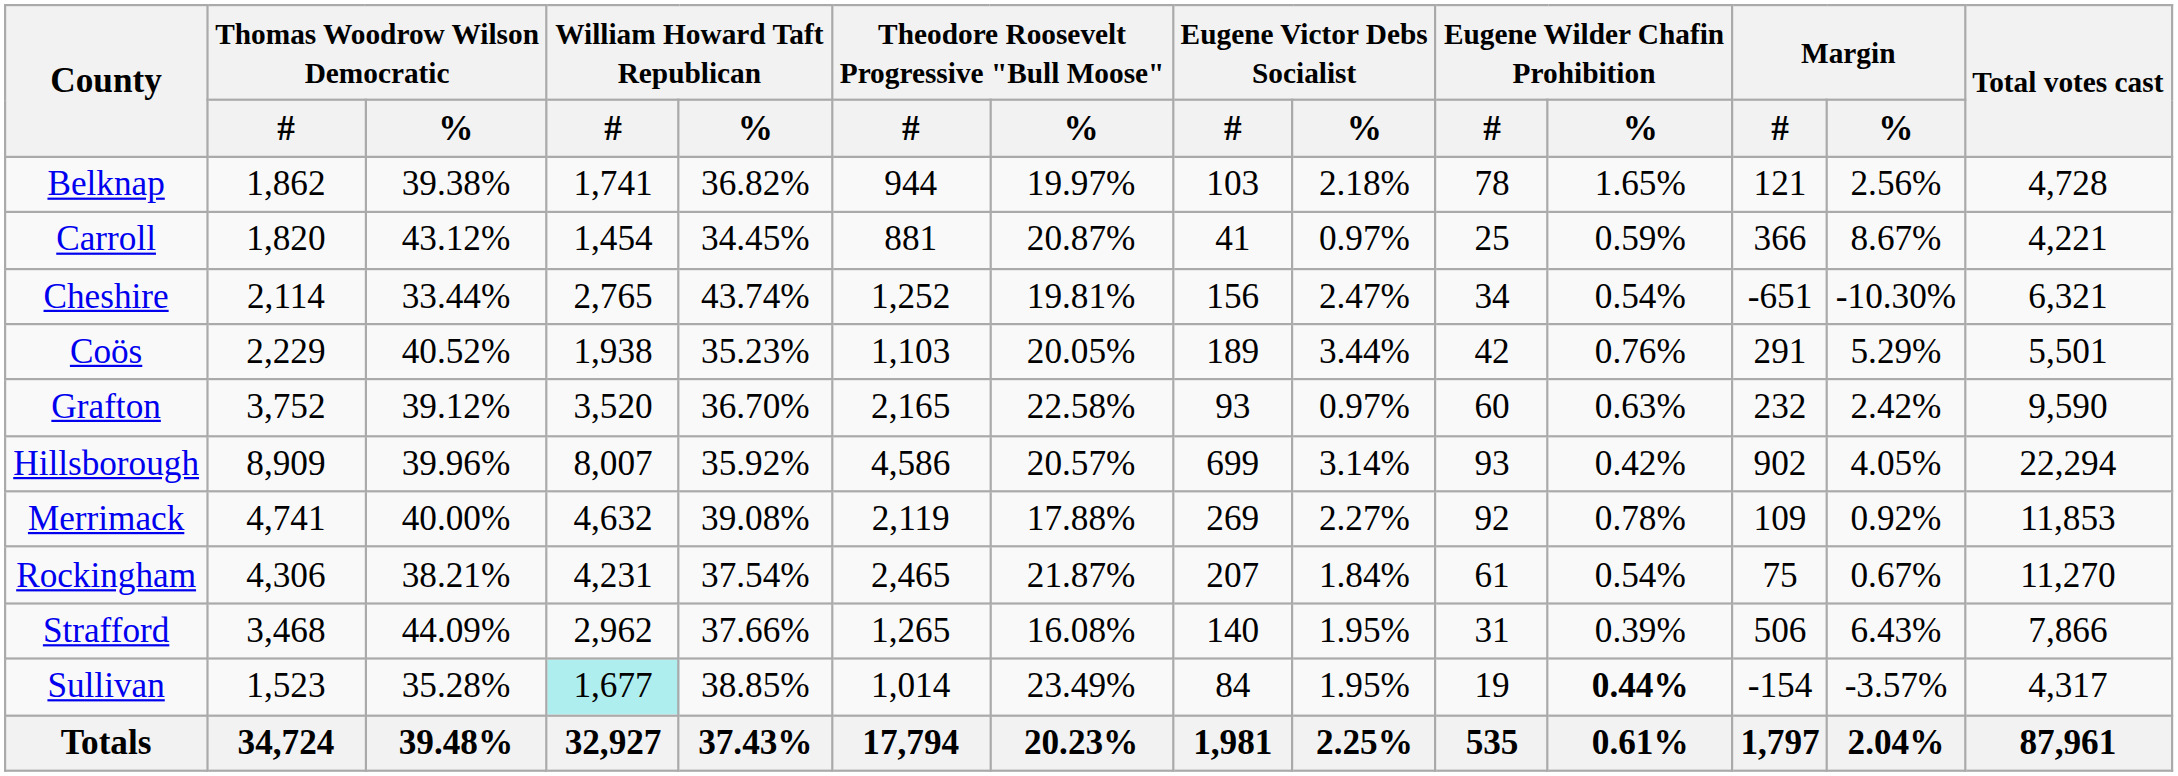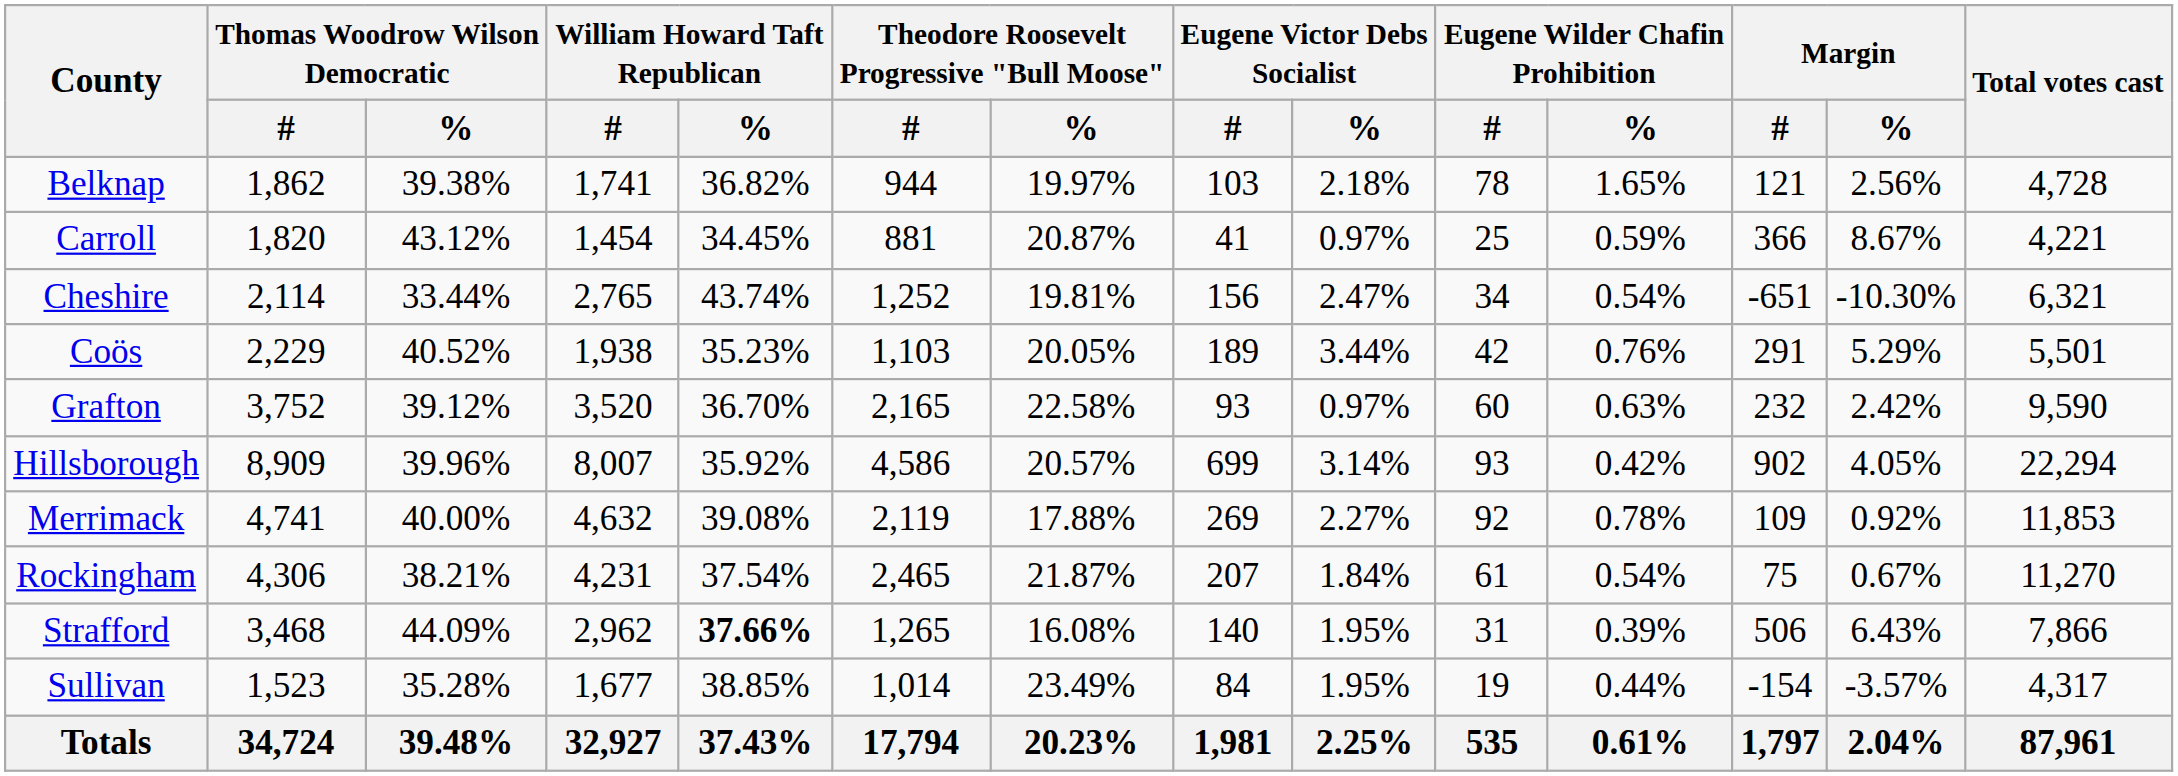(755, 630) normal -> (755, 630) bold
(613, 686) paleturquoise background -> (613, 686) no background
(1640, 686) bold -> (1640, 686) normal
